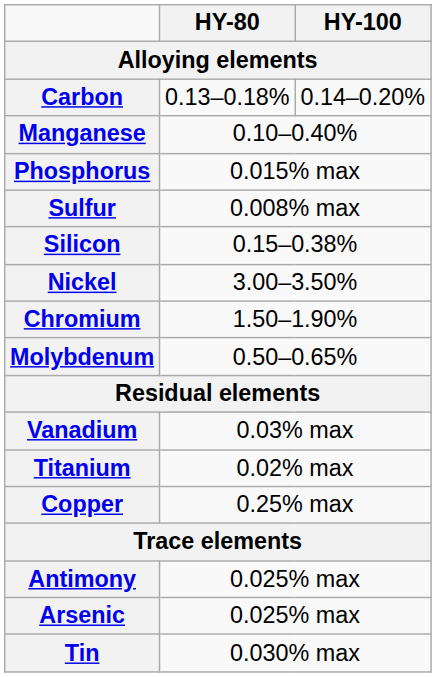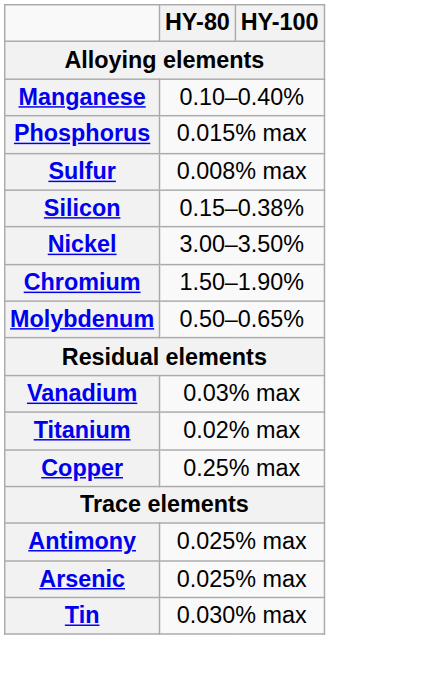- row: (82, 97)
